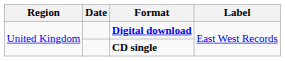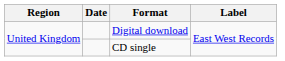(152, 30) bold -> (150, 30) normal
(135, 47) bold -> (134, 47) normal
